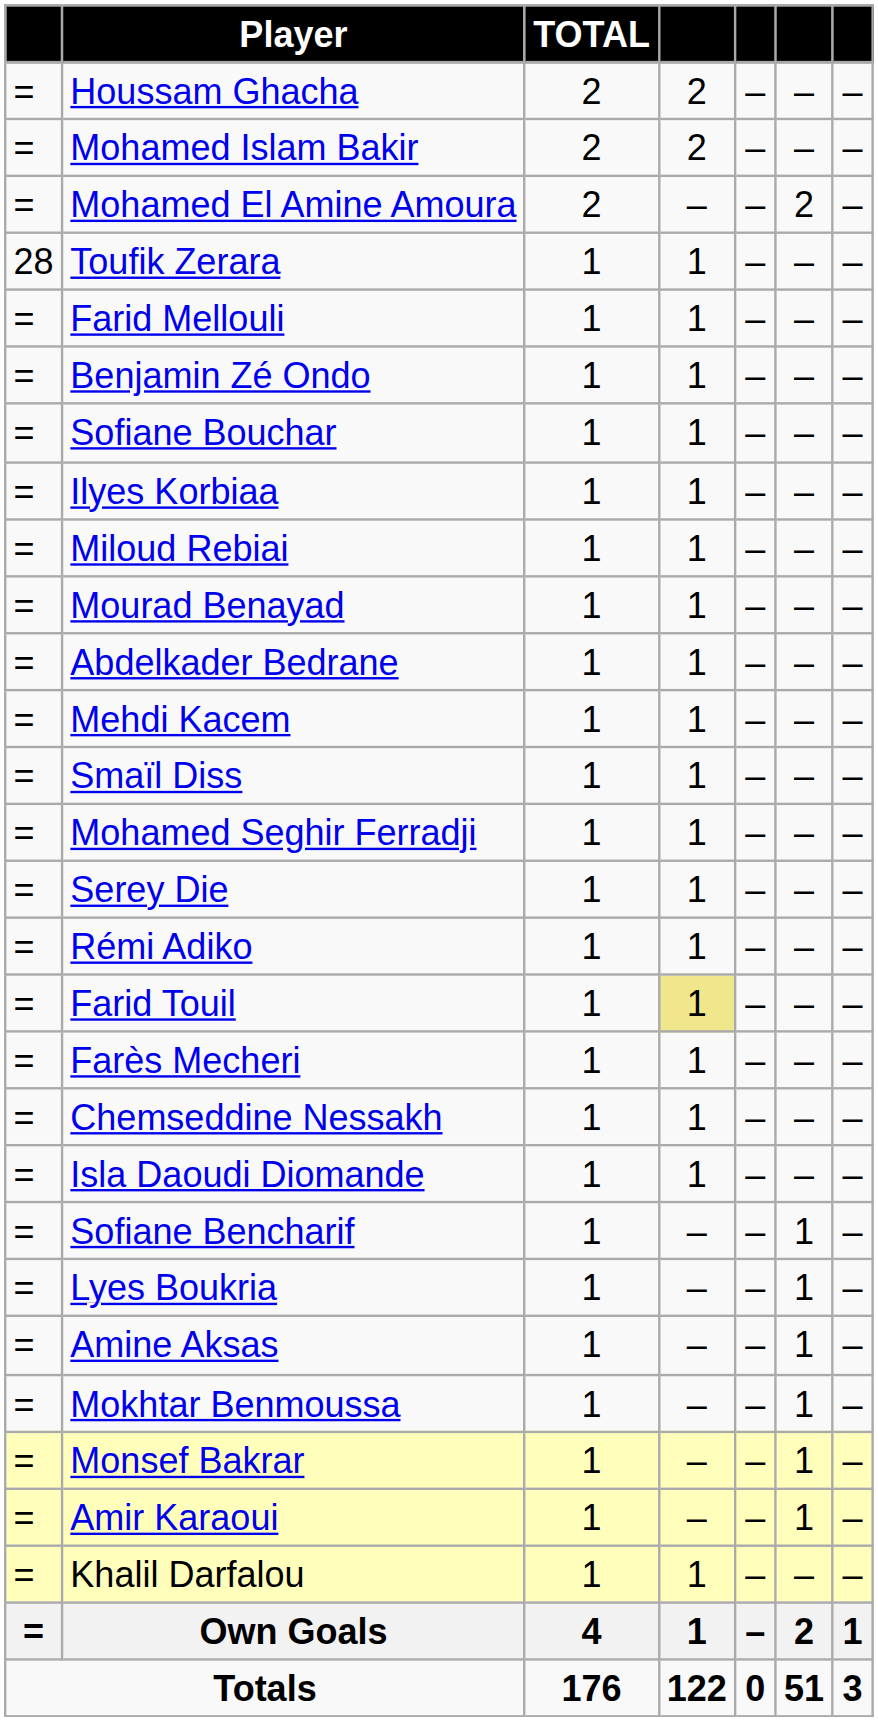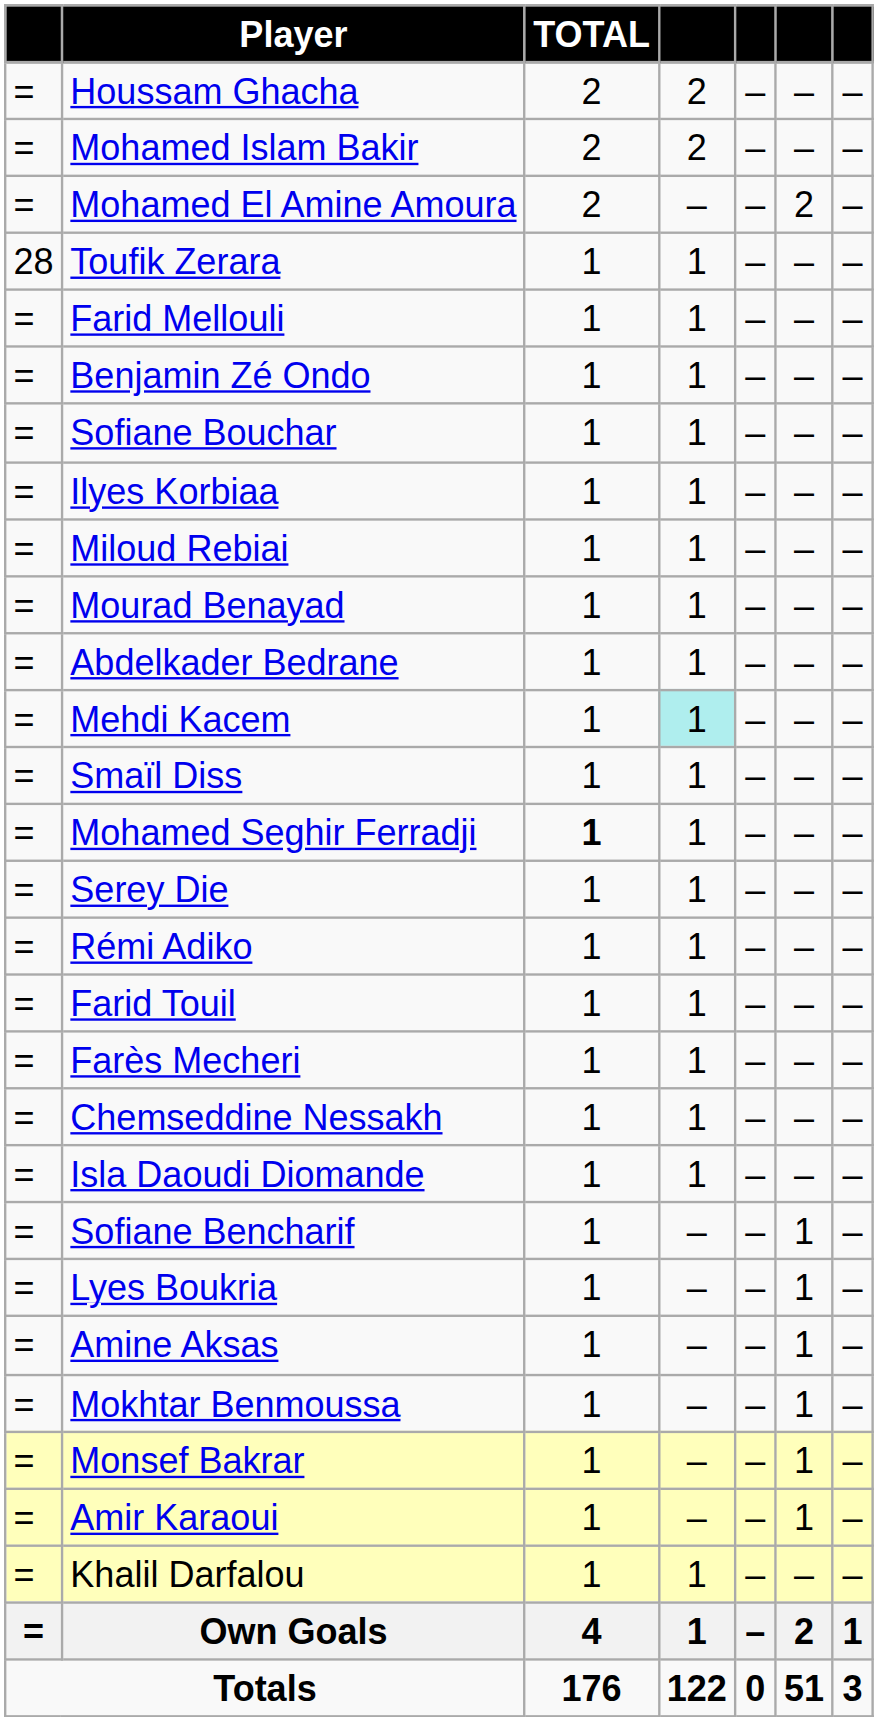(697, 718) no background -> (697, 718) paleturquoise background
(592, 832) normal -> (592, 832) bold
(697, 1003) khaki background -> (697, 1003) no background
